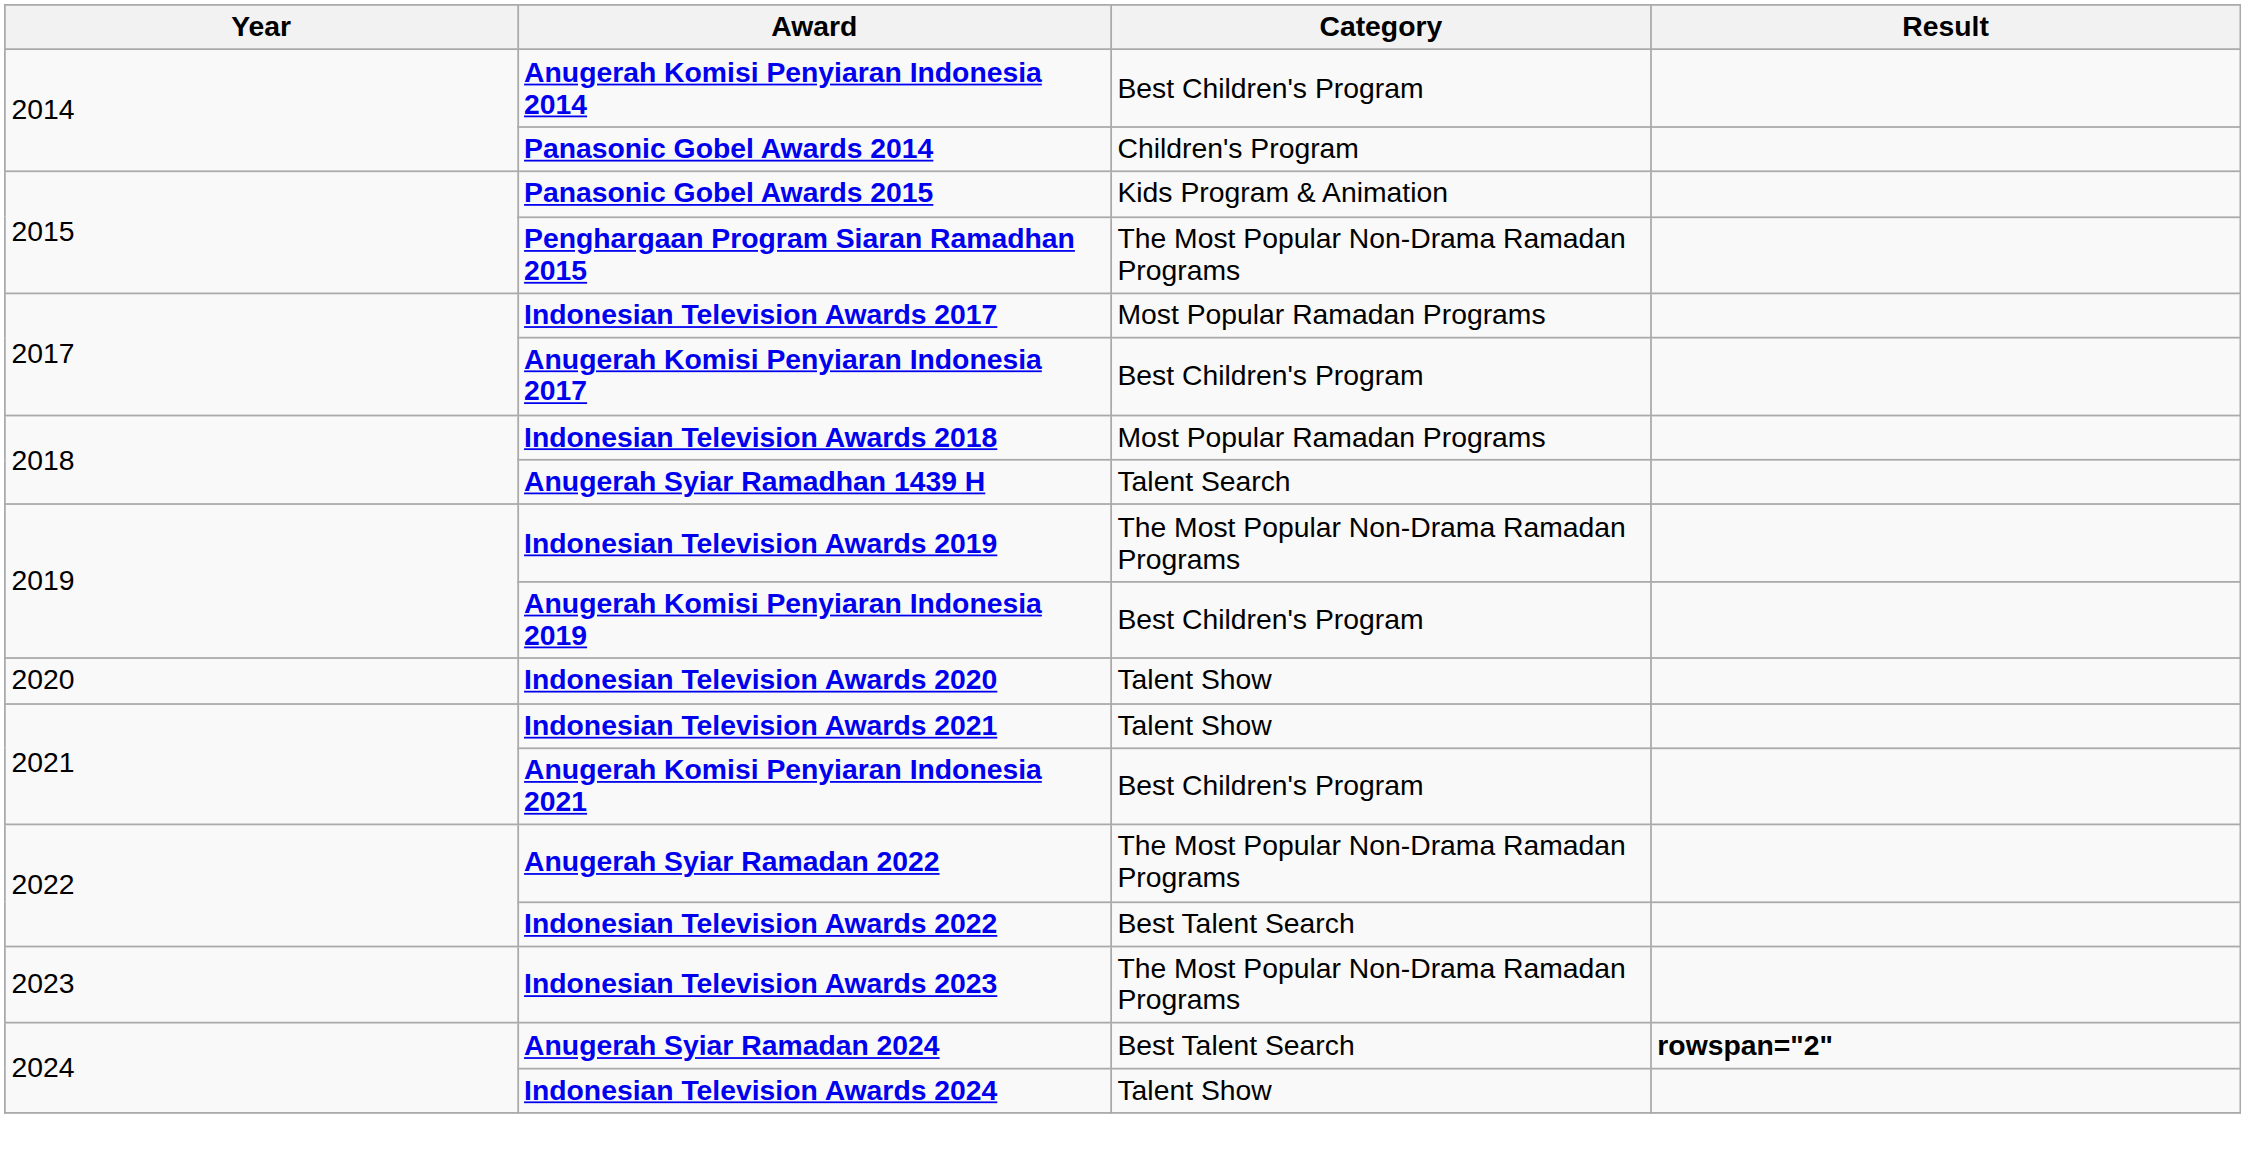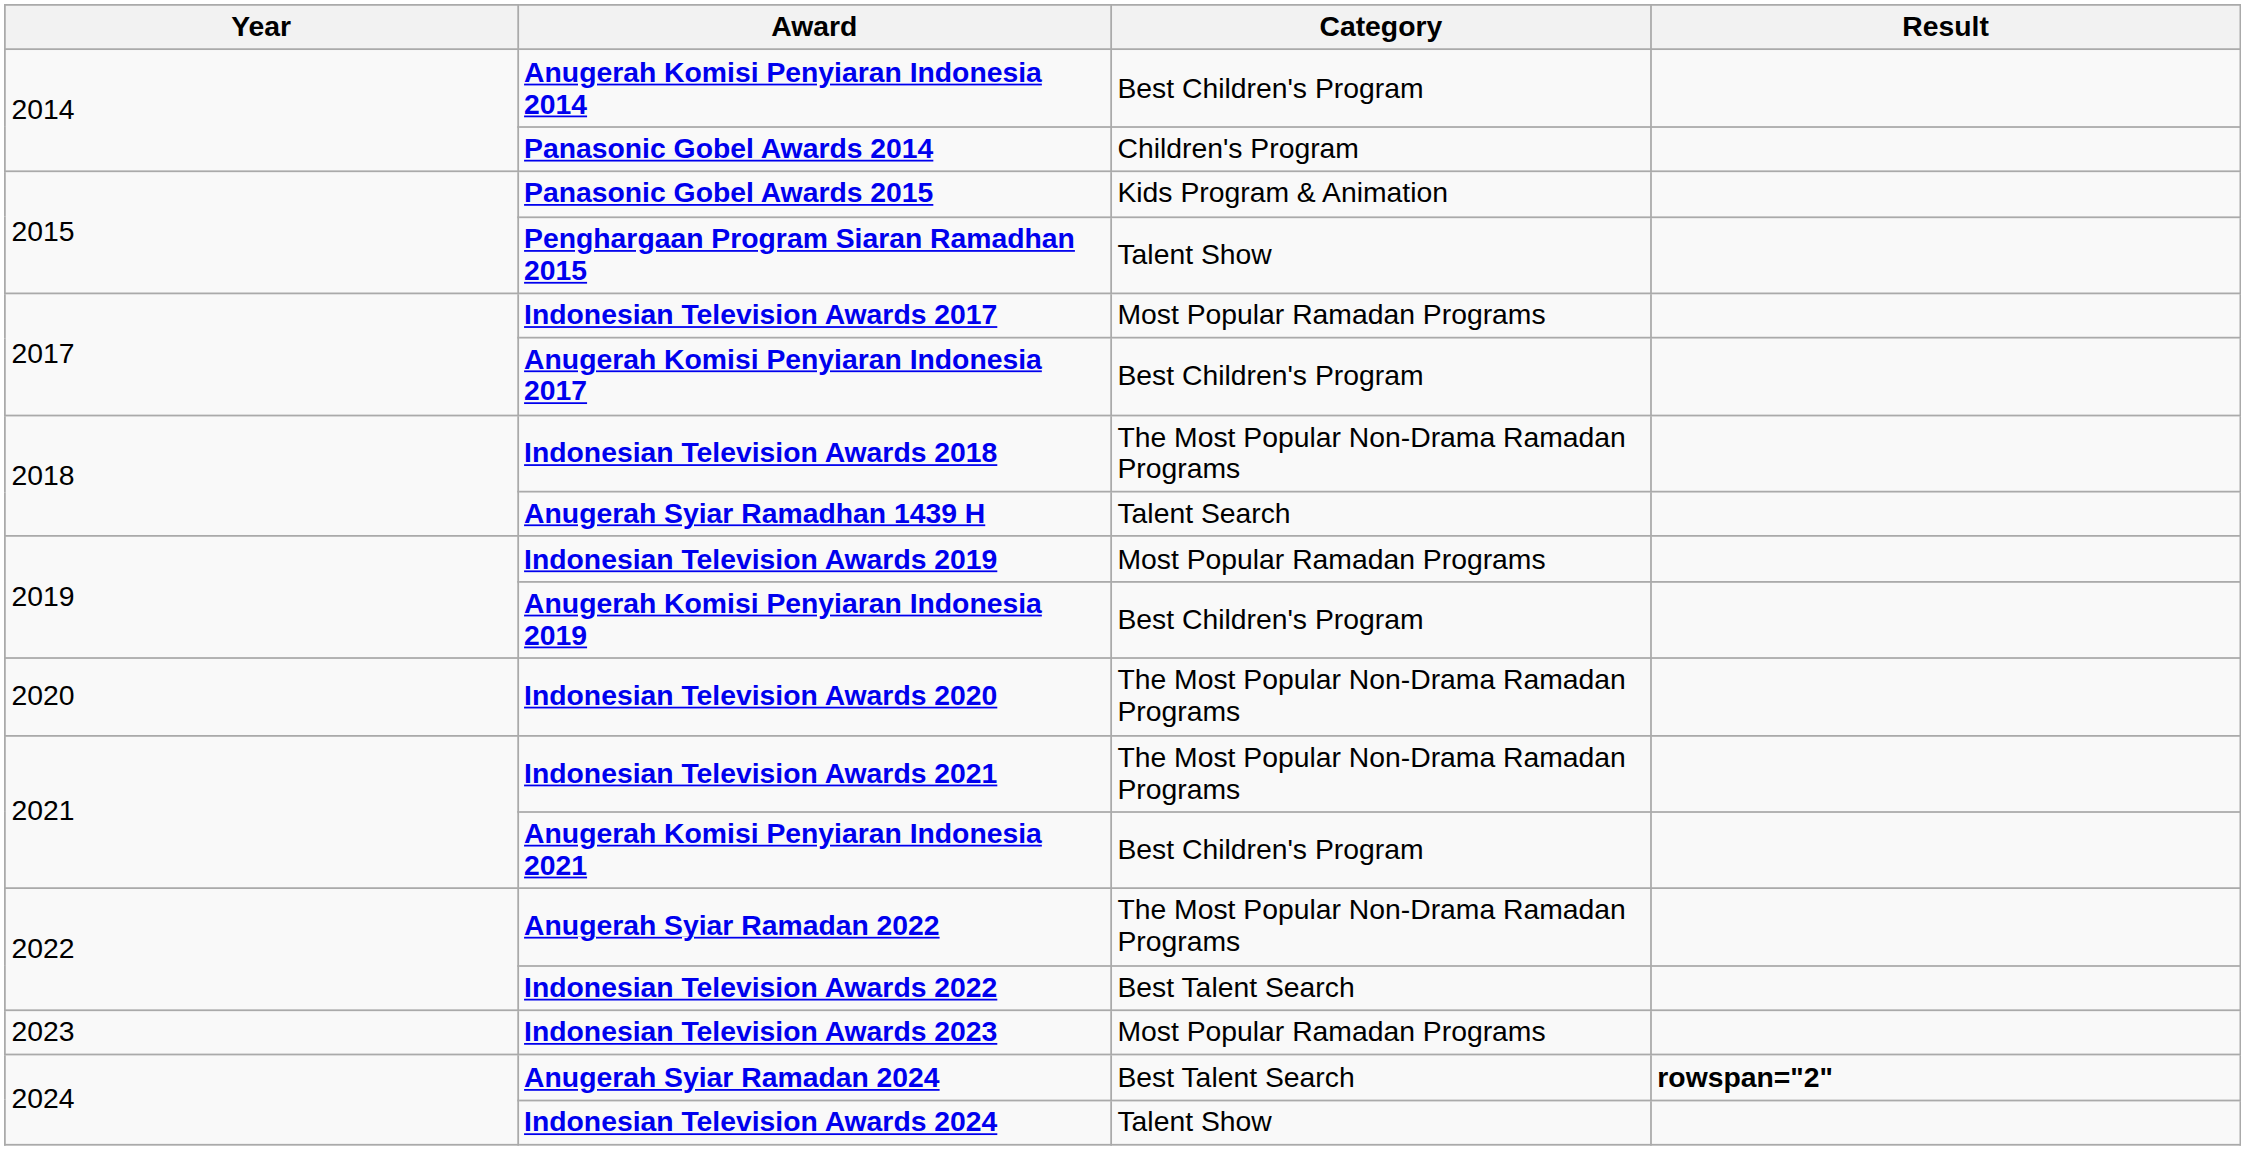(1372, 254) The Most Popular Non-Drama Ramadan Programs -> (1195, 254) Talent Show
(1332, 436) Most Popular Ramadan Programs -> (1372, 452) The Most Popular Non-Drama Ramadan Programs
(1372, 542) The Most Popular Non-Drama Ramadan Programs -> (1332, 558) Most Popular Ramadan Programs
(1195, 680) Talent Show -> (1372, 696) The Most Popular Non-Drama Ramadan Programs
(1195, 725) Talent Show -> (1372, 773) The Most Popular Non-Drama Ramadan Programs
(1372, 984) The Most Popular Non-Drama Ramadan Programs -> (1332, 1032) Most Popular Ramadan Programs
